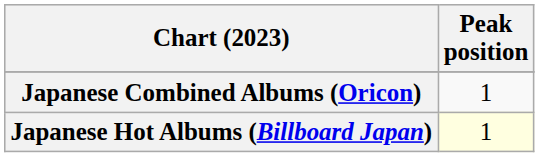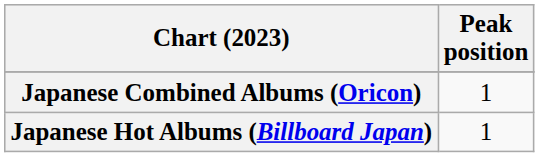(486, 131) lightyellow background -> (486, 131) no background
